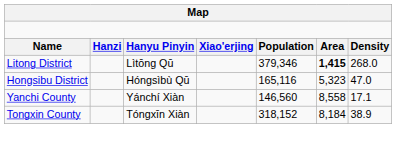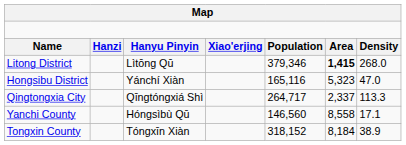(158, 81) Hóngsìbù Qū -> (155, 81) Yánchí Xiàn
+ row: (46, 98)
(155, 98) Yánchí Xiàn -> (158, 115) Hóngsìbù Qū
